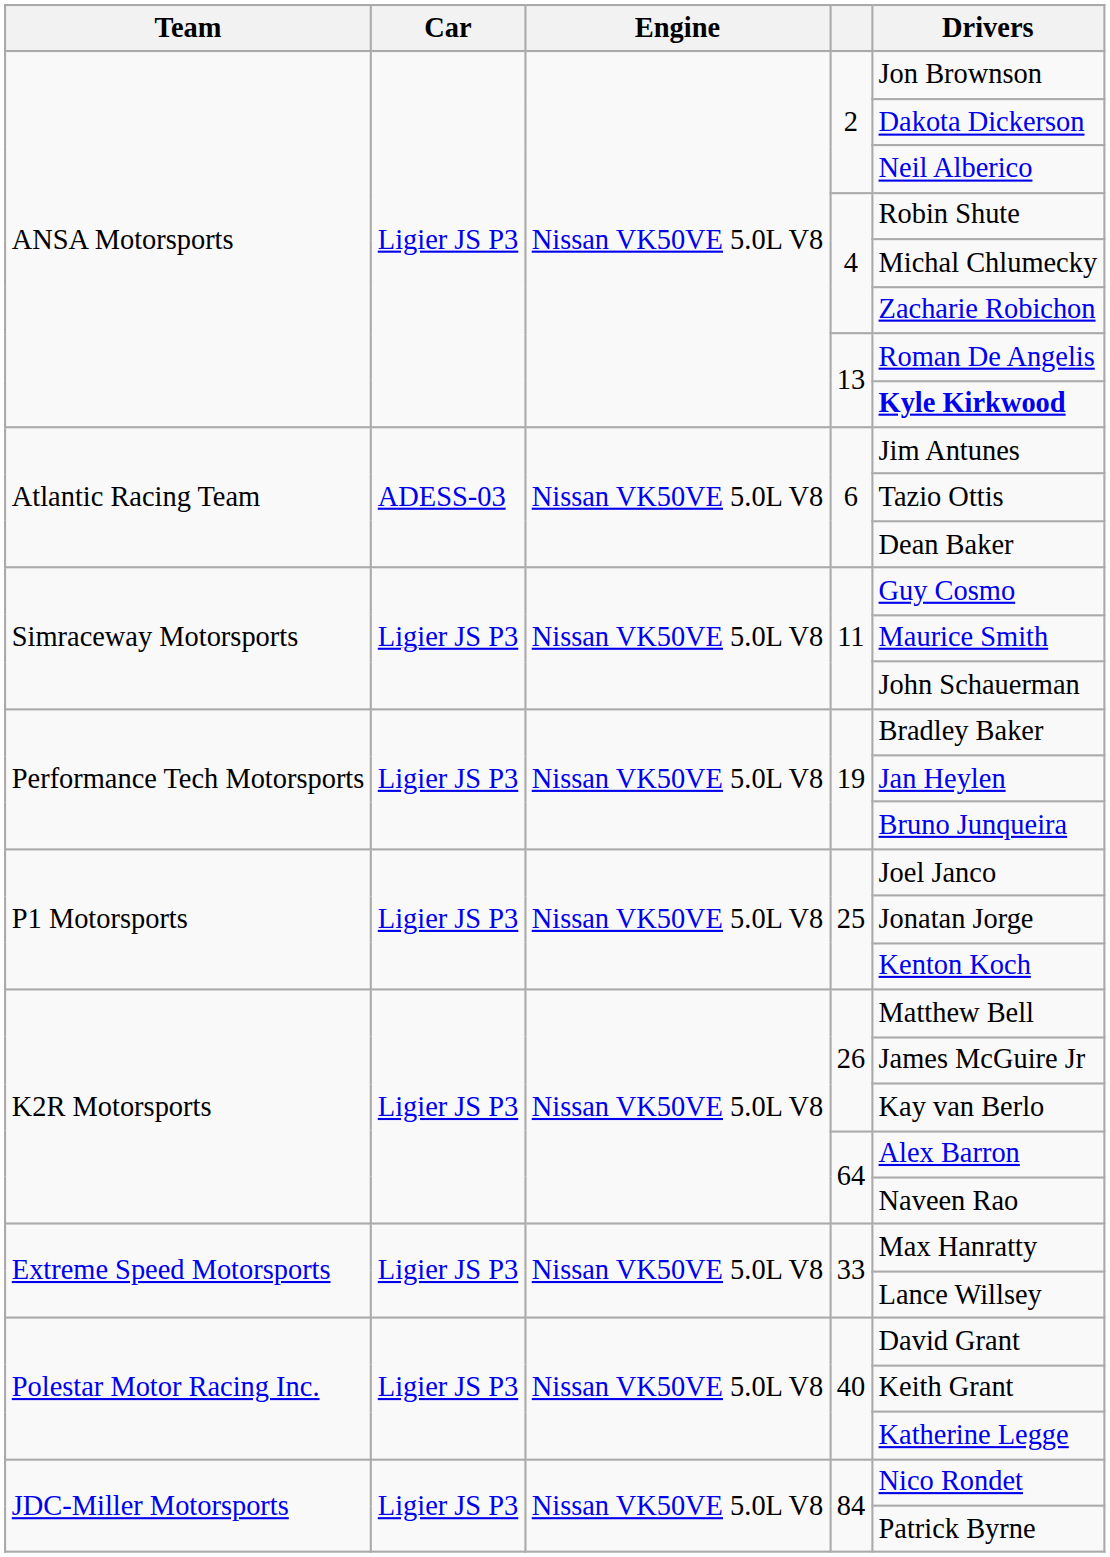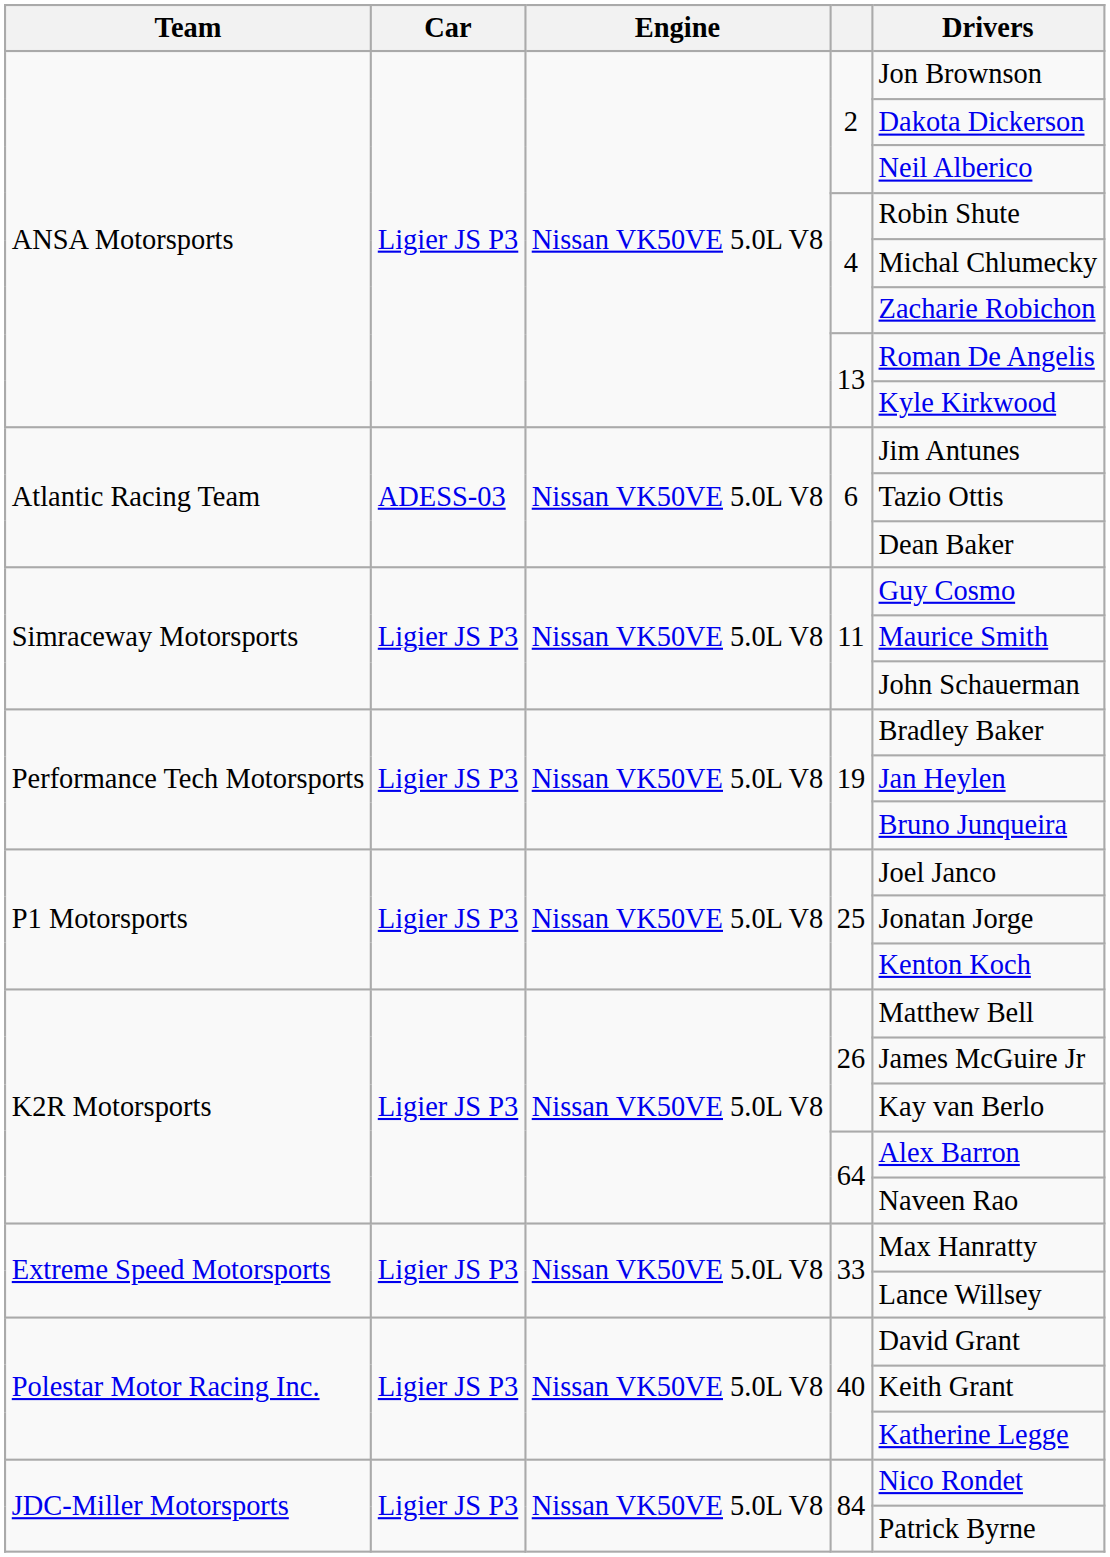(972, 402) bold -> (967, 402) normal
